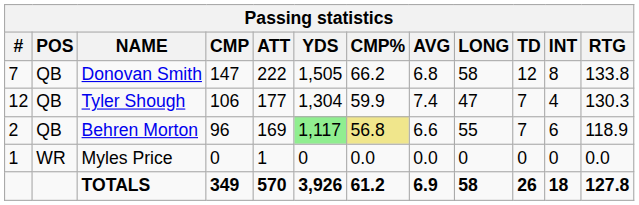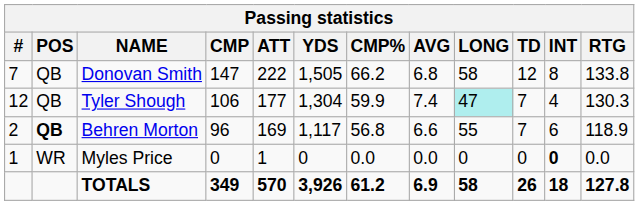(468, 102) no background -> (468, 102) paleturquoise background
(49, 130) normal -> (49, 130) bold
(320, 130) lightgreen background -> (320, 130) no background
(368, 130) khaki background -> (368, 130) no background
(554, 158) normal -> (554, 158) bold
